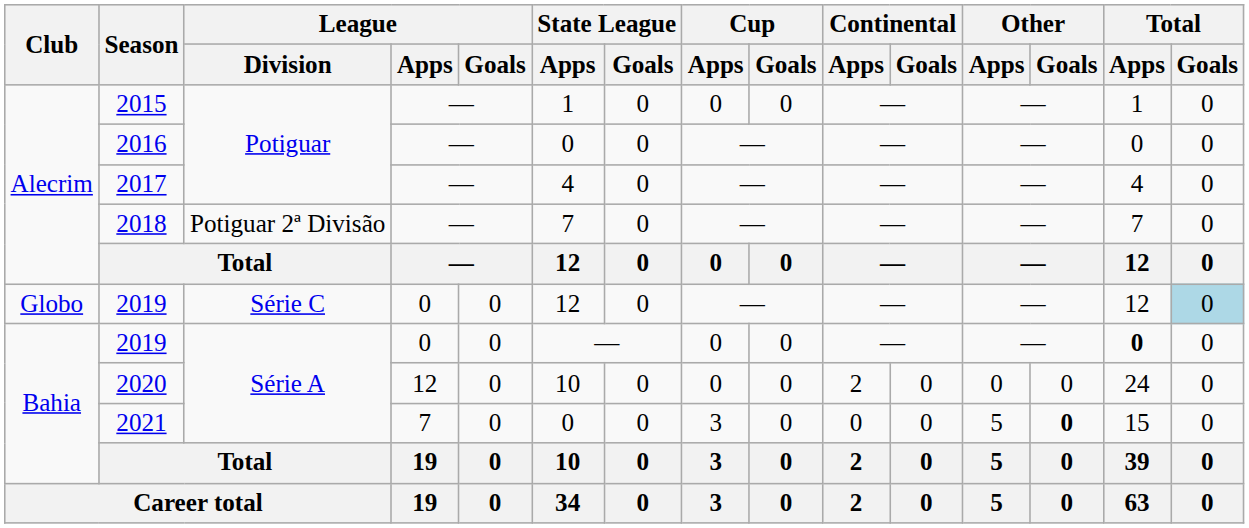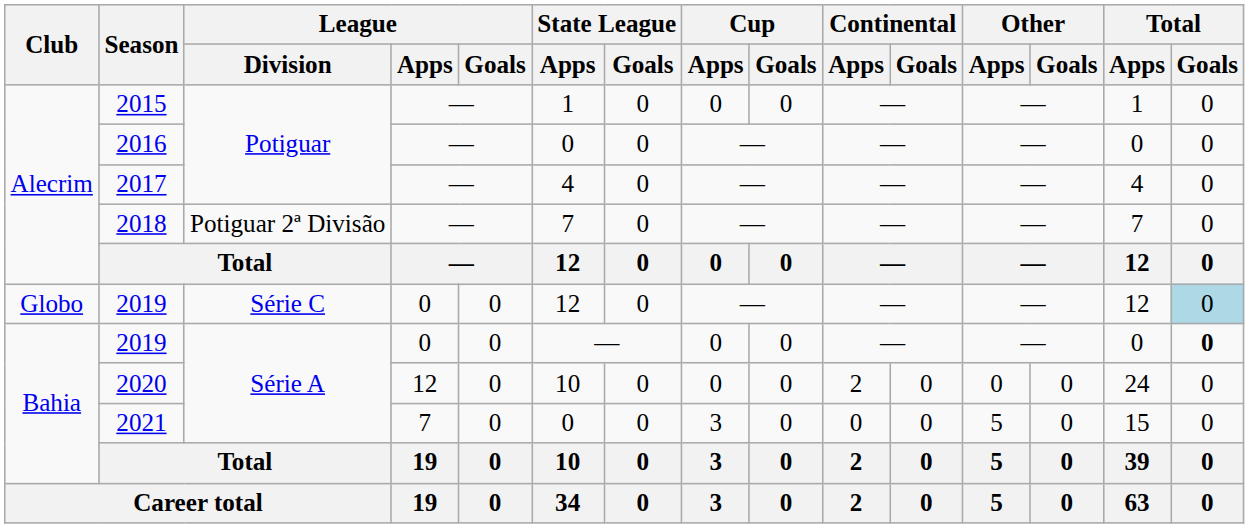(1137, 343) bold -> (1137, 343) normal
(1207, 343) normal -> (1207, 343) bold
(1067, 422) bold -> (1067, 422) normal
